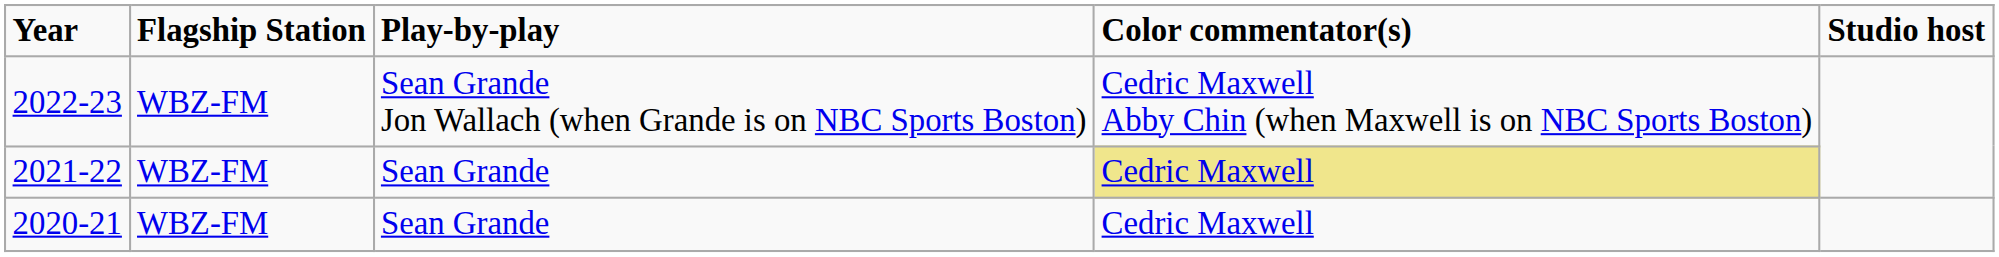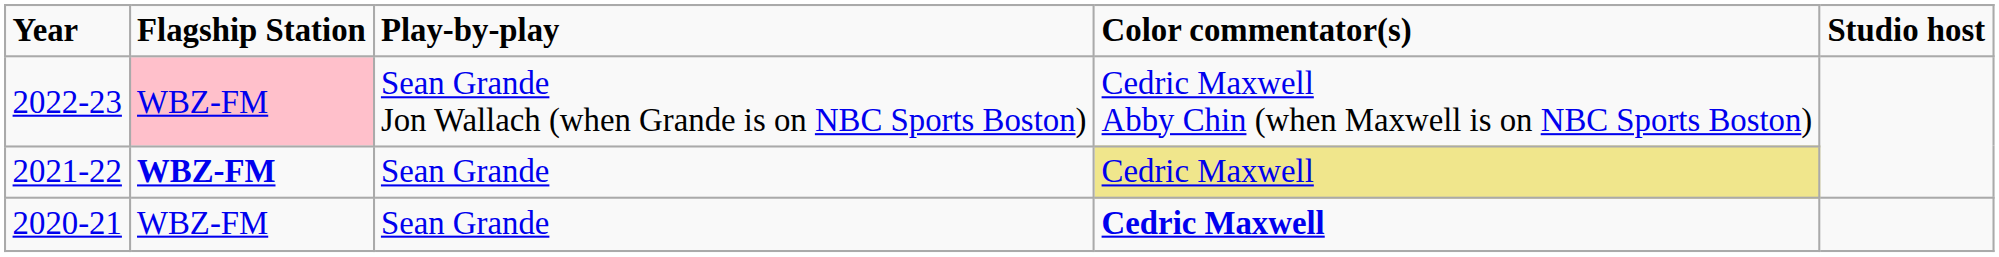(203, 100) no background -> (203, 100) pink background
(203, 171) normal -> (206, 171) bold
(1208, 223) normal -> (1213, 223) bold
